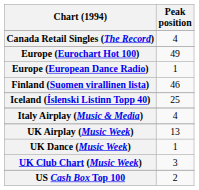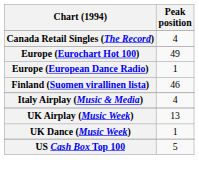- row: (80, 100)
- row: (80, 162)
(175, 178) 2 -> (175, 147) 5
